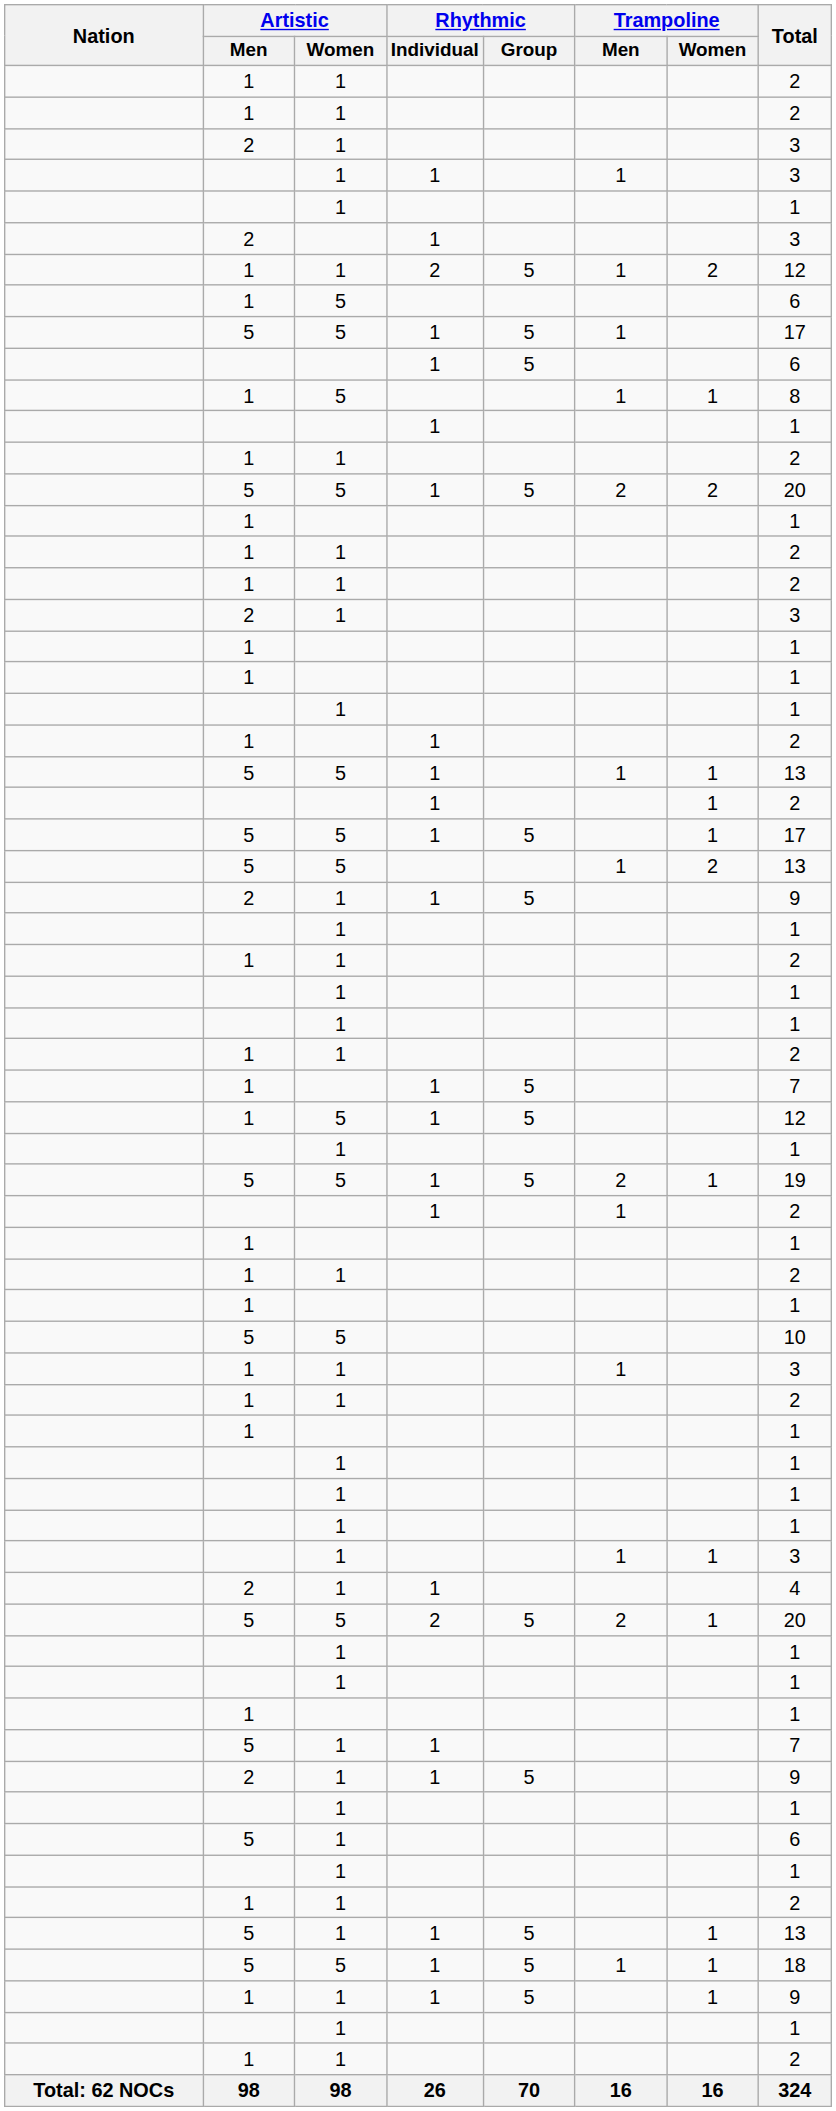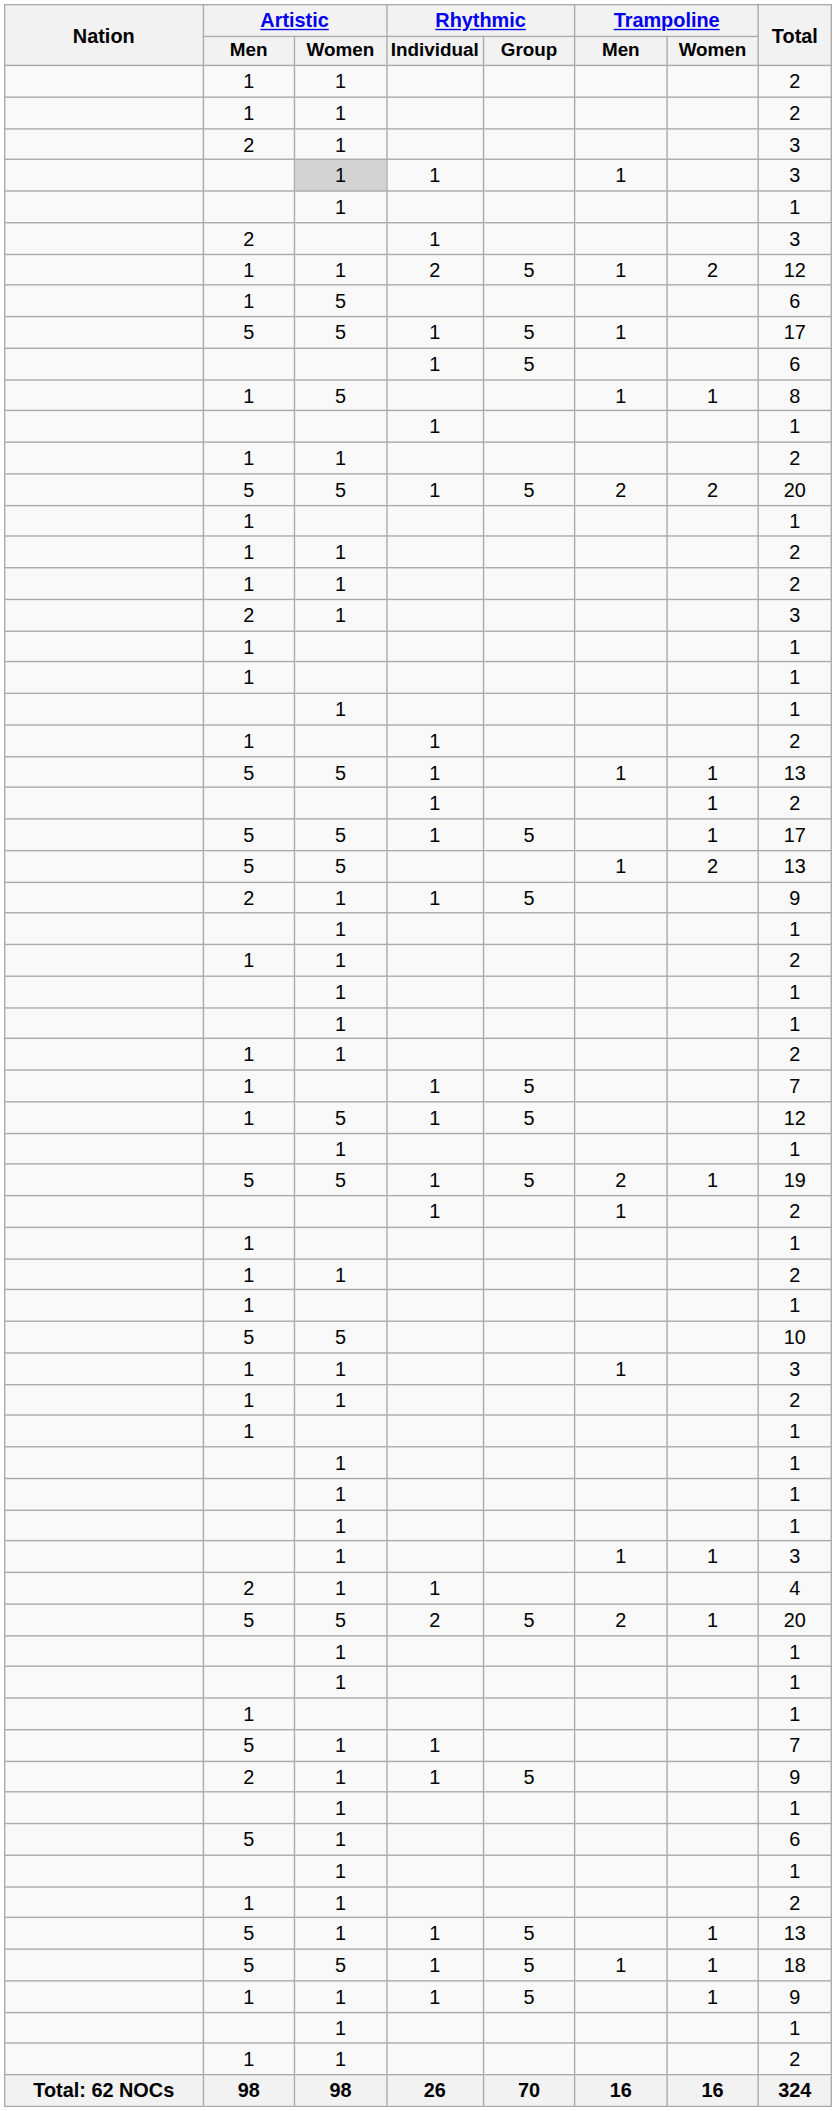(340, 176) no background -> (340, 176) lightgrey background
